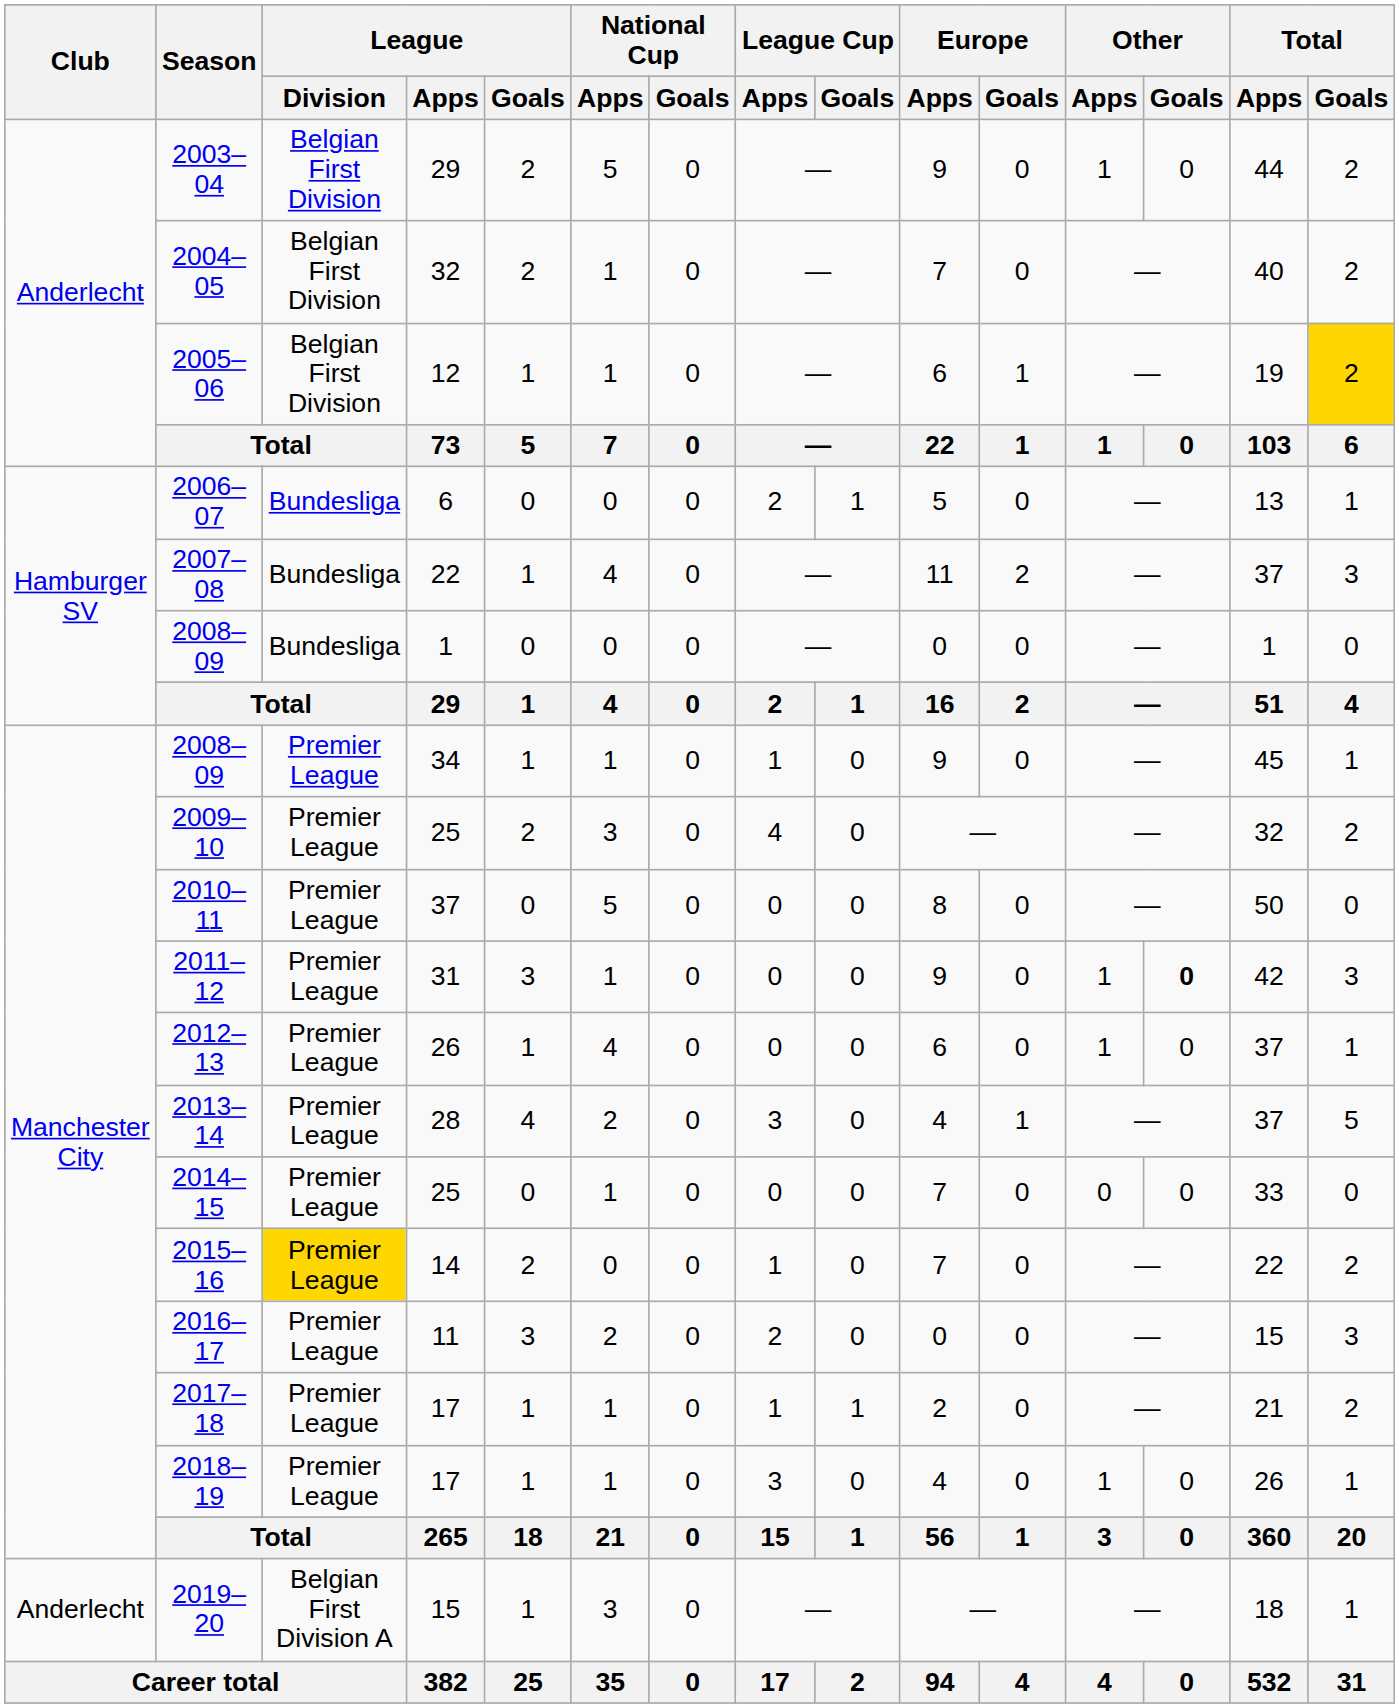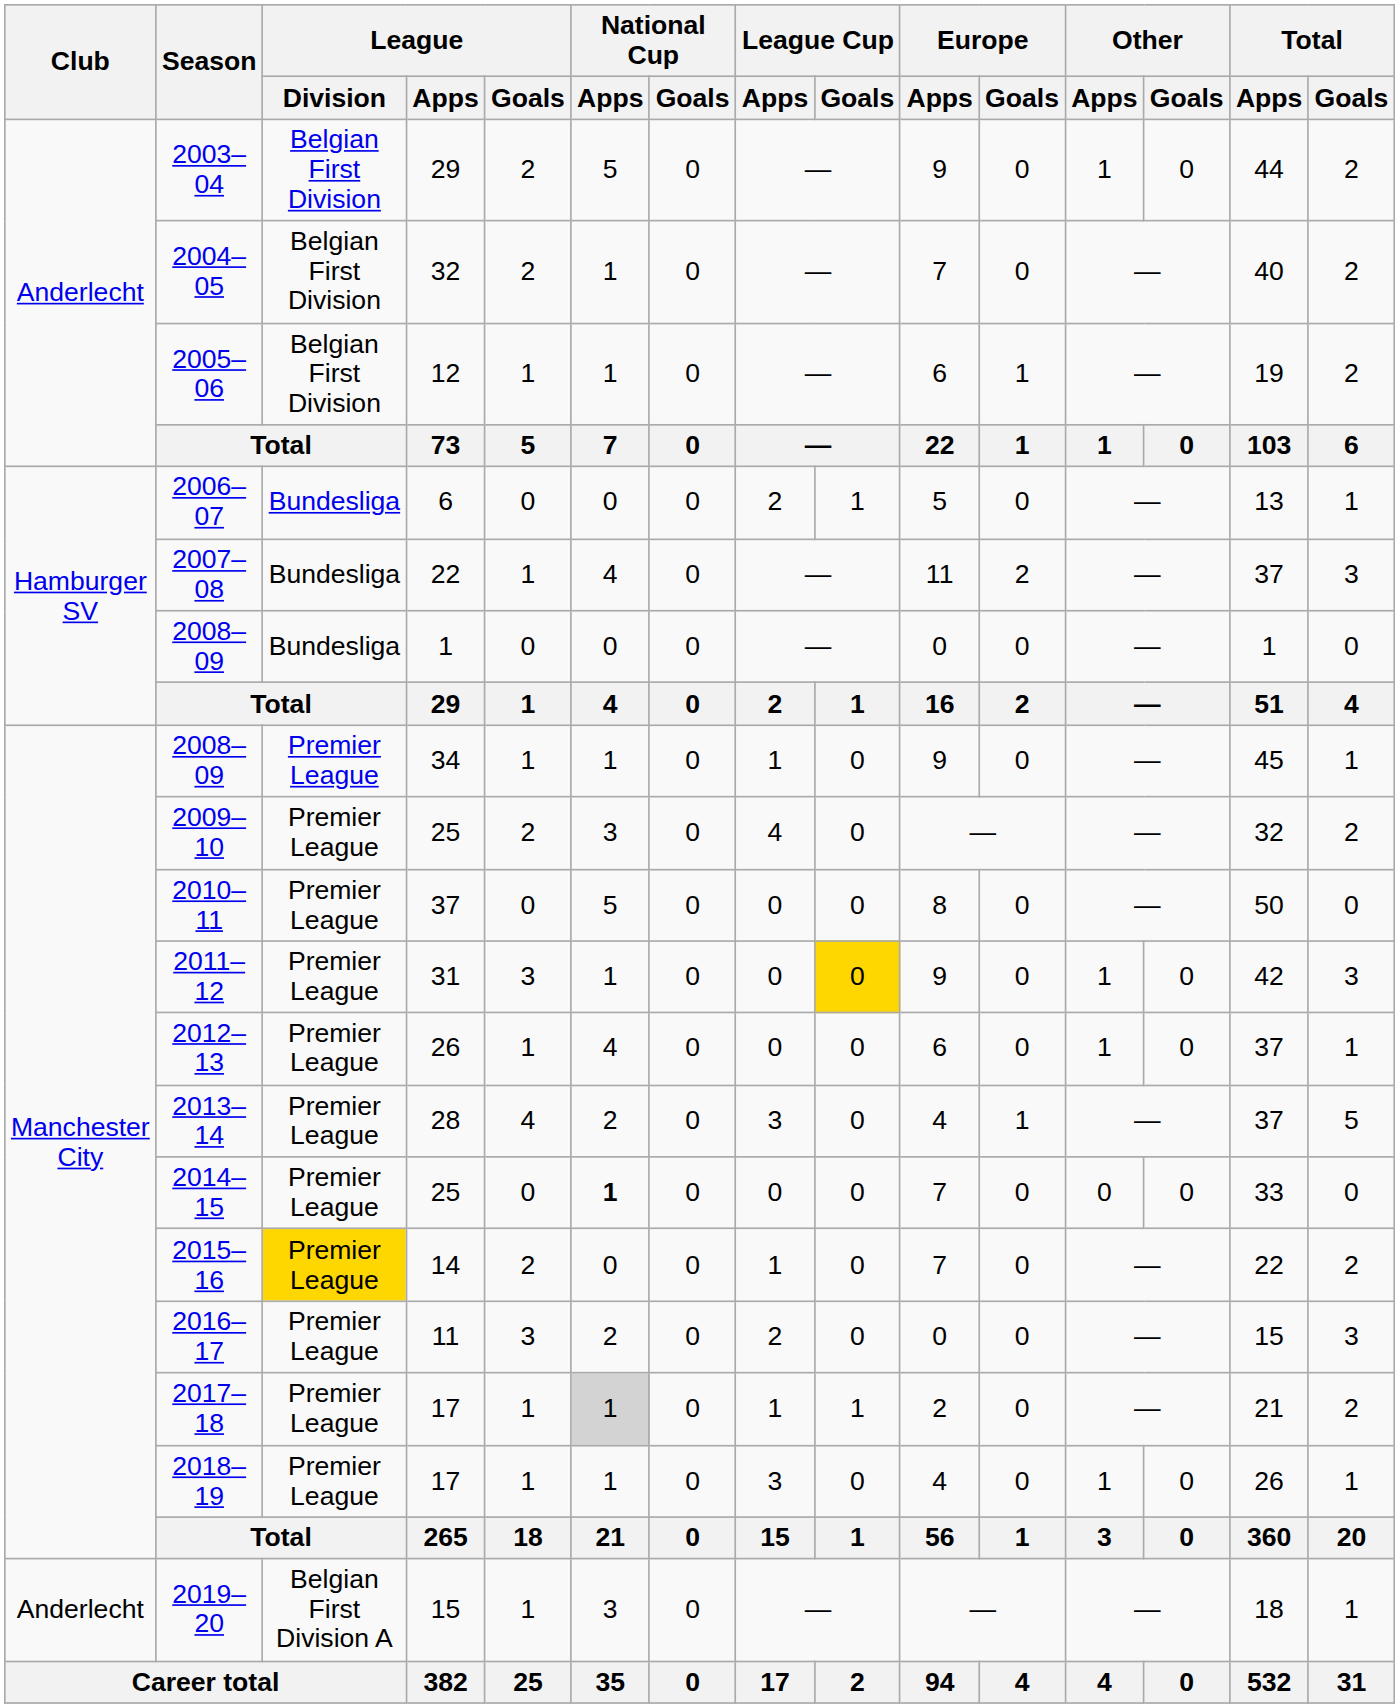(1351, 373) gold background -> (1351, 373) no background
(857, 976) no background -> (857, 976) gold background
(1187, 976) bold -> (1187, 976) normal
(610, 1192) normal -> (610, 1192) bold
(610, 1408) no background -> (610, 1408) lightgrey background
